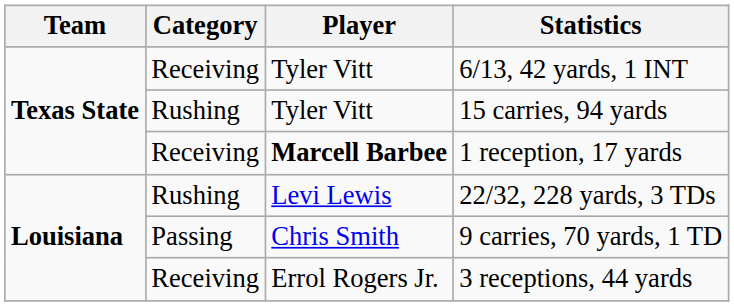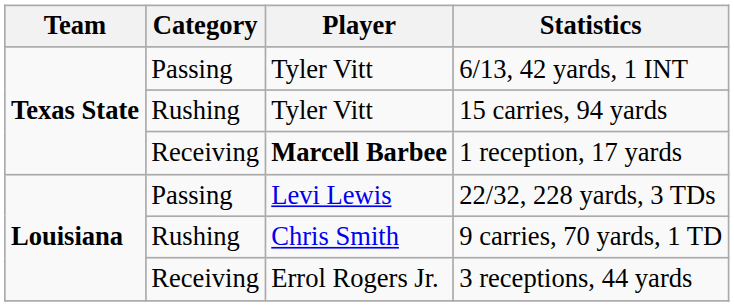(205, 68) Receiving -> (192, 68) Passing
(196, 194) Rushing -> (192, 194) Passing
(192, 236) Passing -> (196, 236) Rushing
